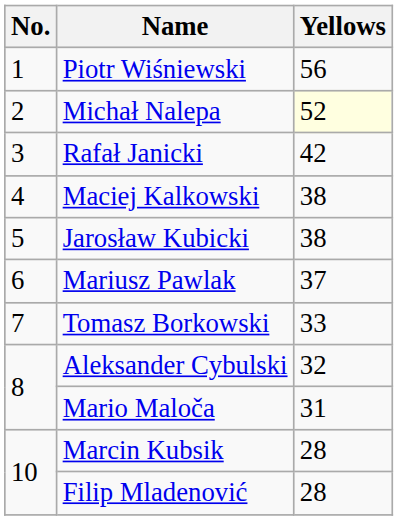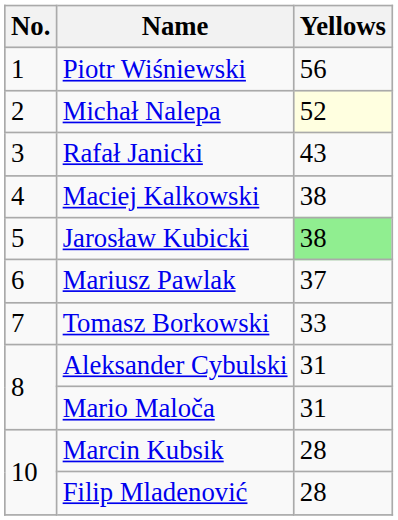(313, 153) 42 -> (313, 153) 43
(313, 238) no background -> (313, 238) lightgreen background
(313, 365) 32 -> (313, 365) 31
